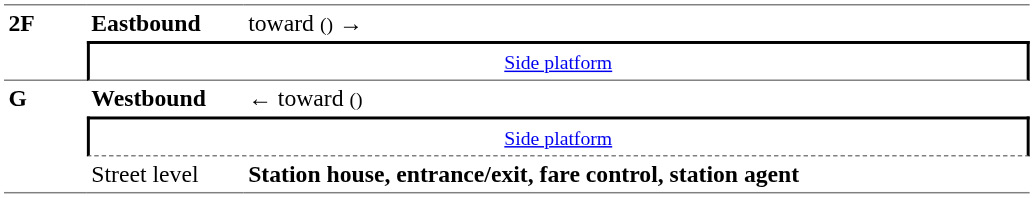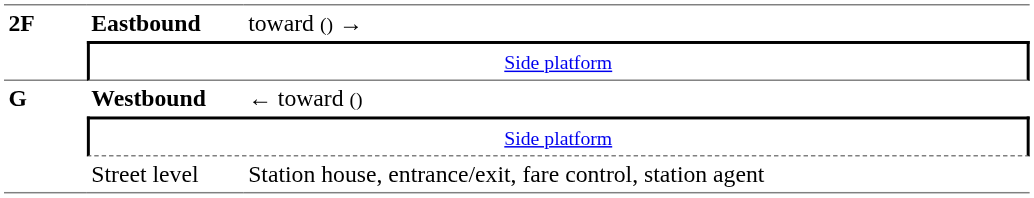(524, 173) bold -> (506, 173) normal
